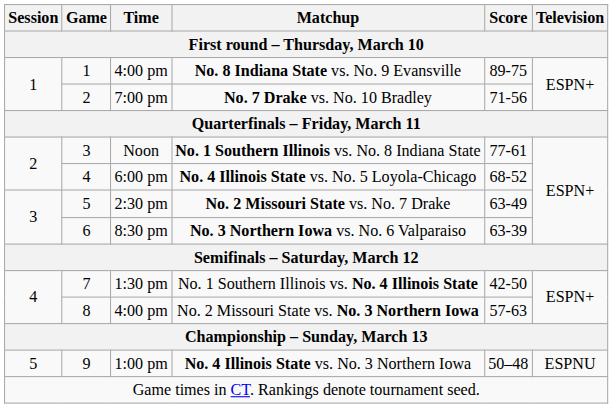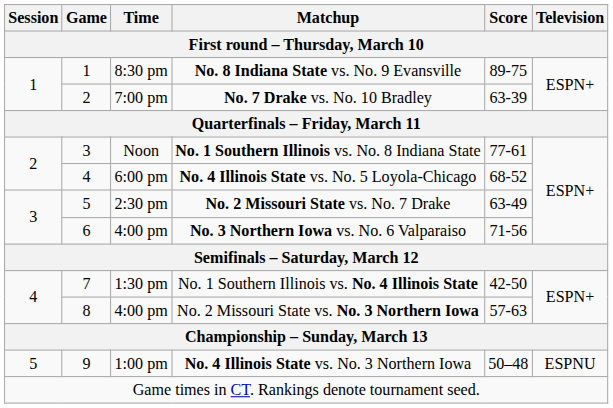(141, 71) 4:00 pm -> (141, 71) 8:30 pm
(508, 97) 71-56 -> (508, 97) 63-39
(141, 230) 8:30 pm -> (141, 230) 4:00 pm
(508, 230) 63-39 -> (508, 230) 71-56
